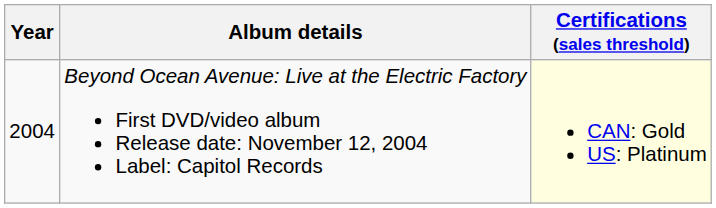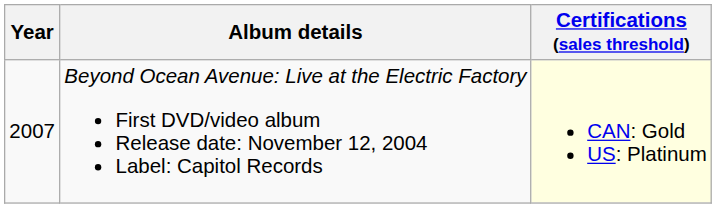(32, 131) 2004 -> (32, 131) 2007
